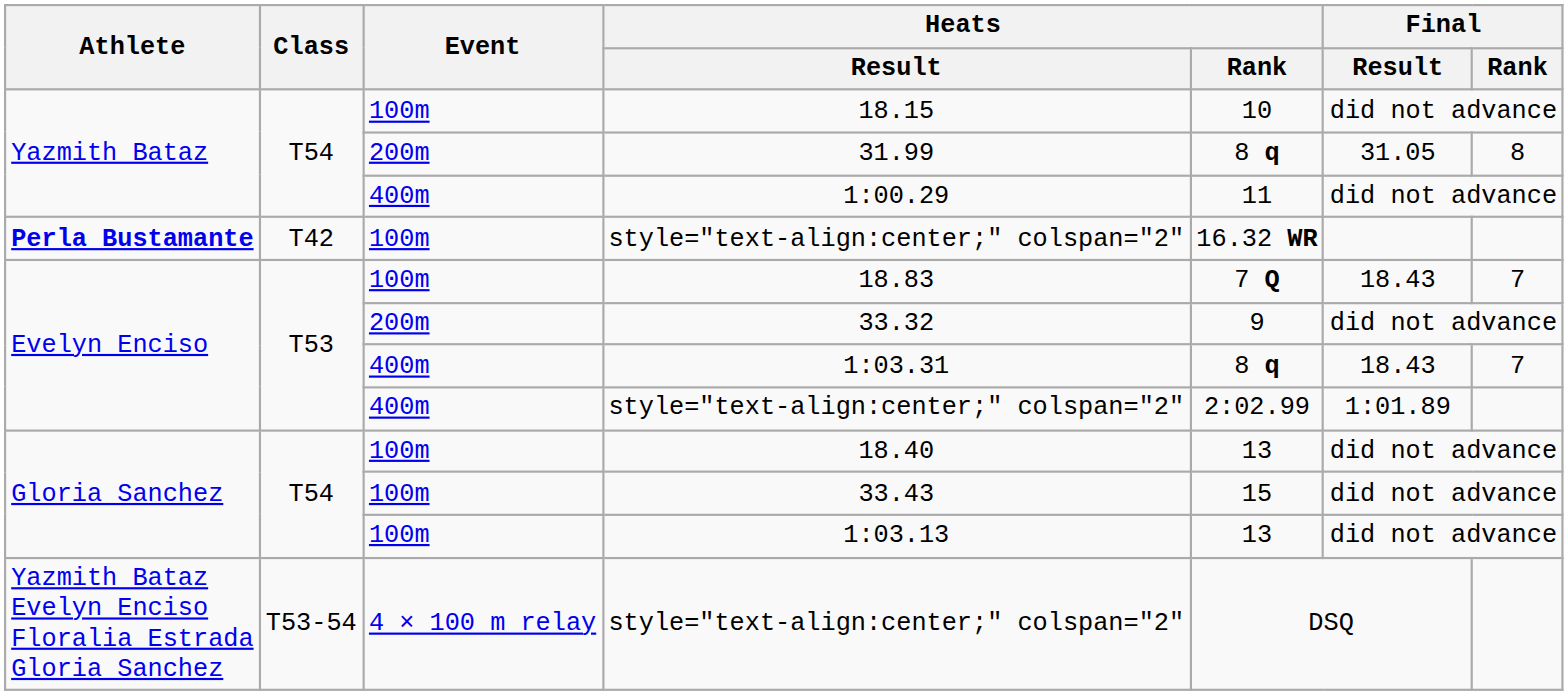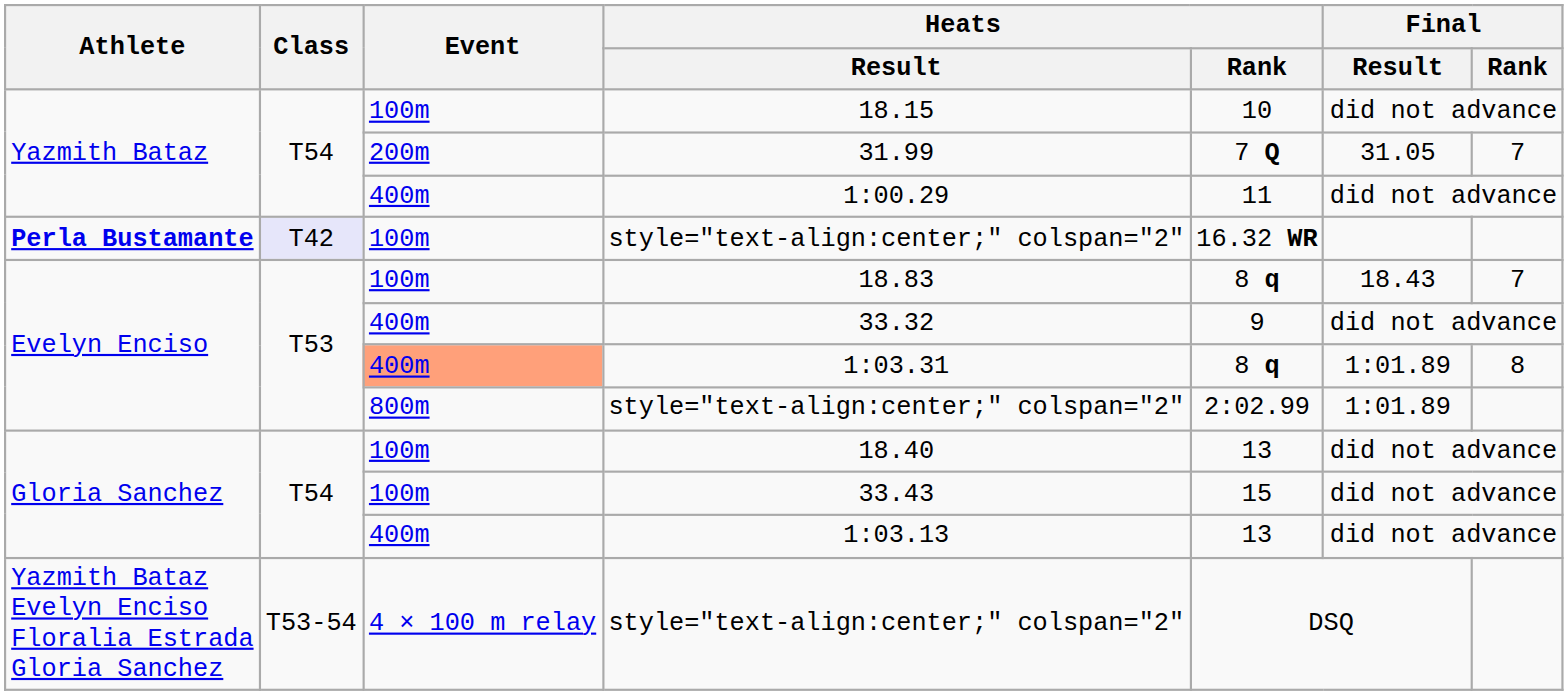(1257, 153) 8 q -> (1257, 153) 7 Q
(1518, 153) 8 -> (1518, 153) 7
(311, 238) no background -> (311, 238) lavender background
(1257, 281) 7 Q -> (1257, 281) 8 q
(399, 323) 200m -> (399, 323) 400m
(399, 366) no background -> (399, 366) lightsalmon background
(1398, 366) 18.43 -> (1398, 366) 1:01.89
(1518, 366) 7 -> (1518, 366) 8
(399, 408) 400m -> (399, 408) 800m
(399, 535) 100m -> (399, 535) 400m
